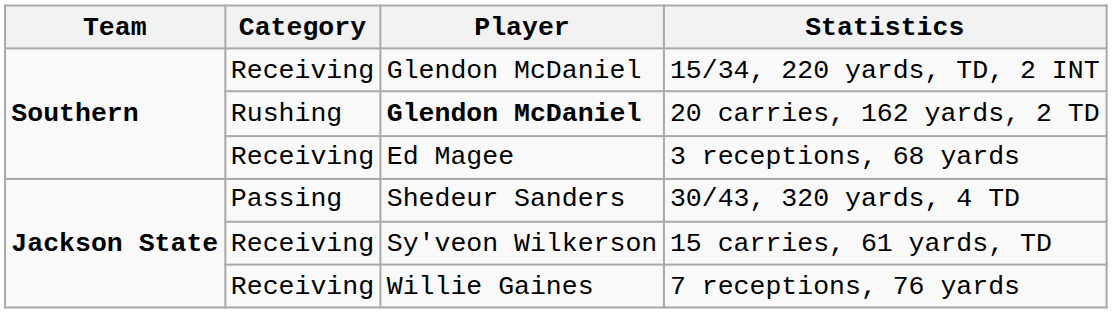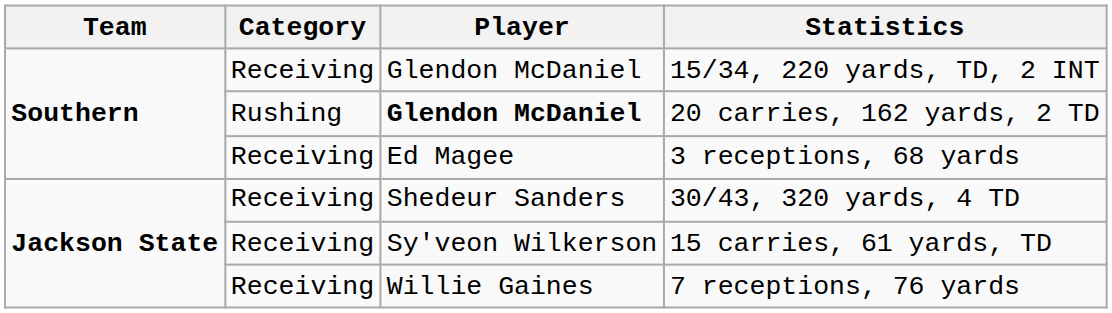(287, 200) Passing -> (302, 200) Receiving
